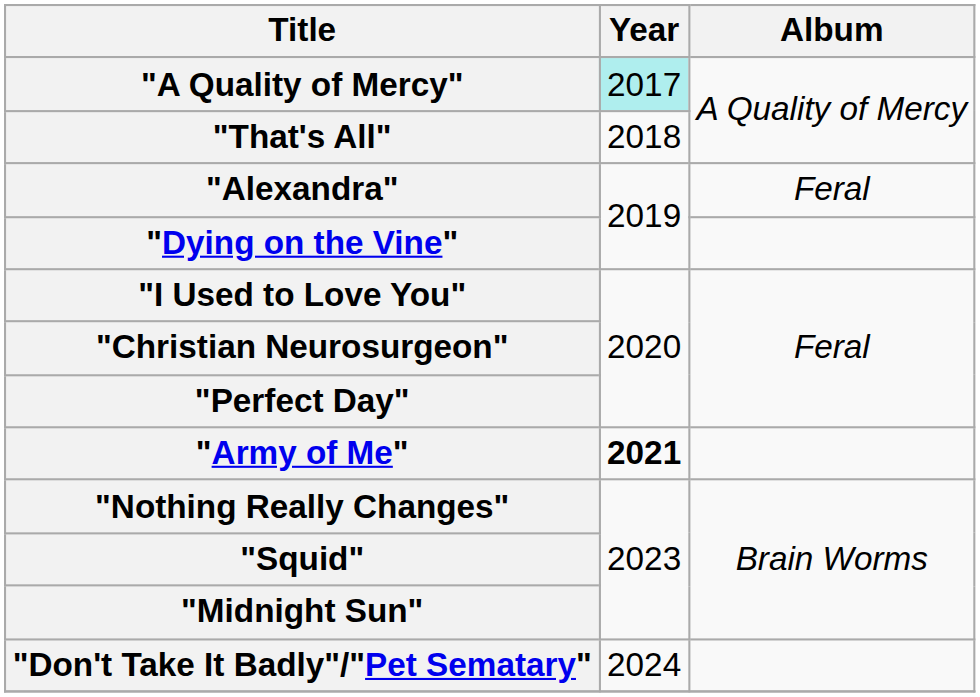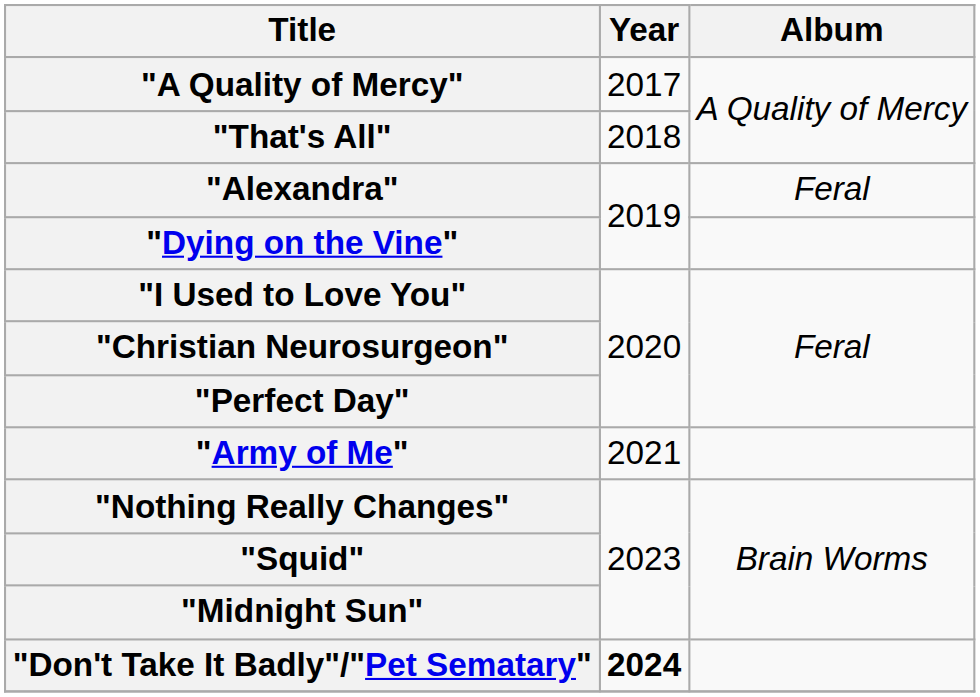(644, 83) paleturquoise background -> (644, 83) no background
(644, 453) bold -> (644, 453) normal
(644, 664) normal -> (644, 664) bold
